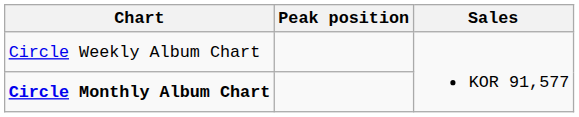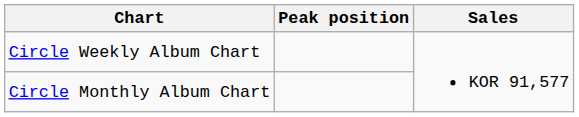(139, 92) bold -> (139, 92) normal
